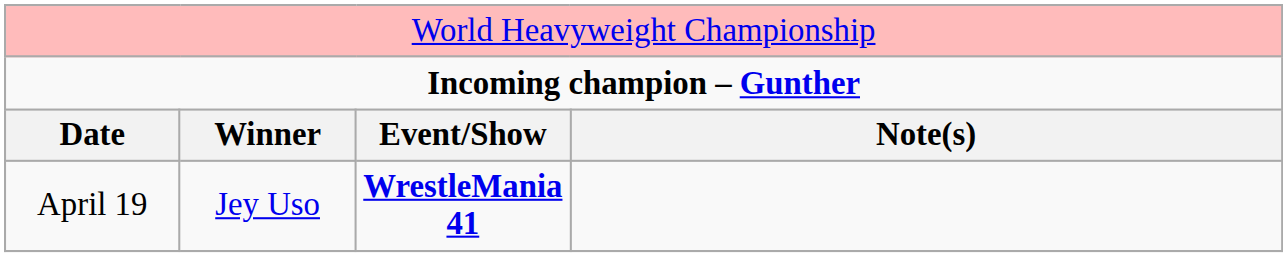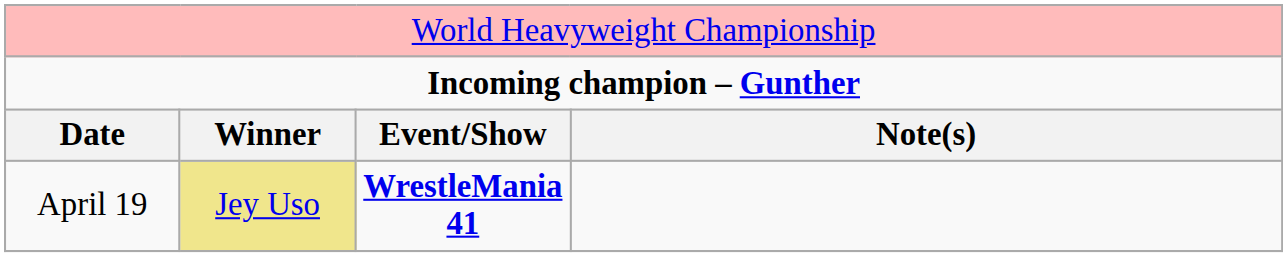(268, 205) no background -> (268, 205) khaki background
